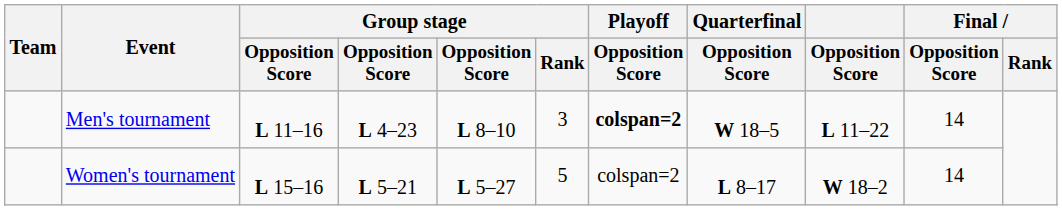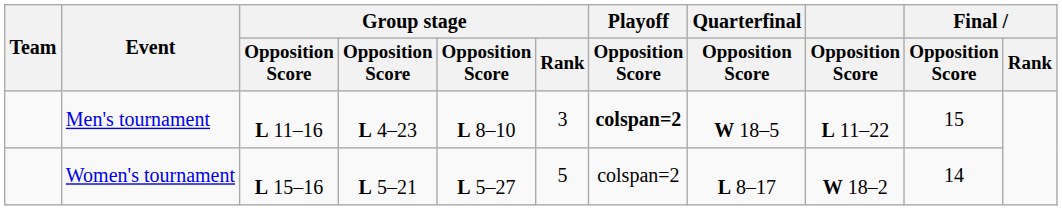(954, 119) 14 -> (954, 119) 15
